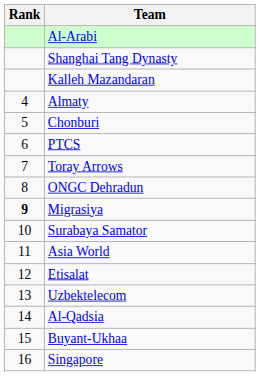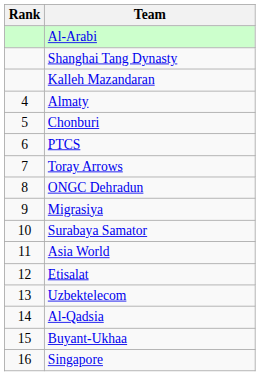(25, 209) bold -> (25, 209) normal
